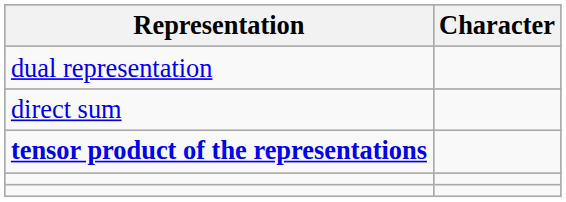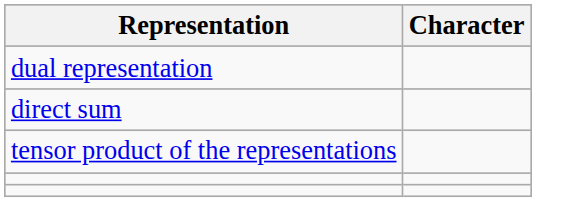(219, 151) bold -> (204, 151) normal
